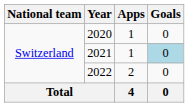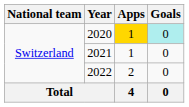(131, 33) no background -> (131, 33) gold background
(166, 33) no background -> (166, 33) paleturquoise background
(166, 53) lightblue background -> (166, 53) no background
